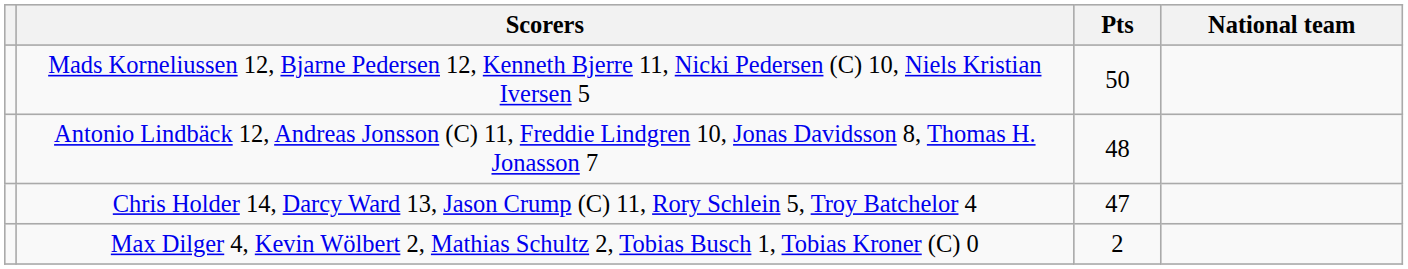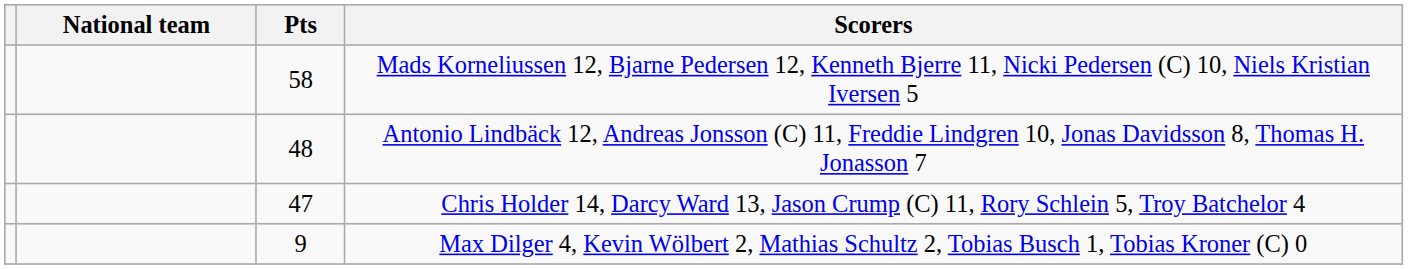columns swapped: (1282, 24) <-> (545, 24)
(1117, 79) 50 -> (301, 79) 58
(1117, 244) 2 -> (301, 244) 9
